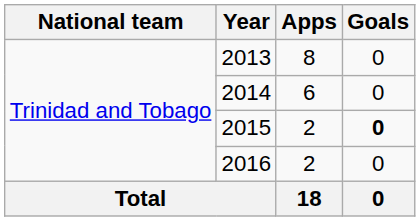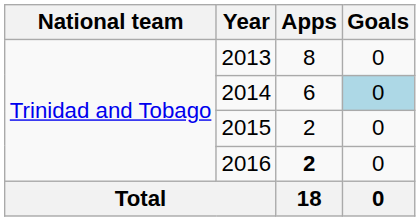(378, 92) no background -> (378, 92) lightblue background
(378, 127) bold -> (378, 127) normal
(309, 163) normal -> (309, 163) bold
